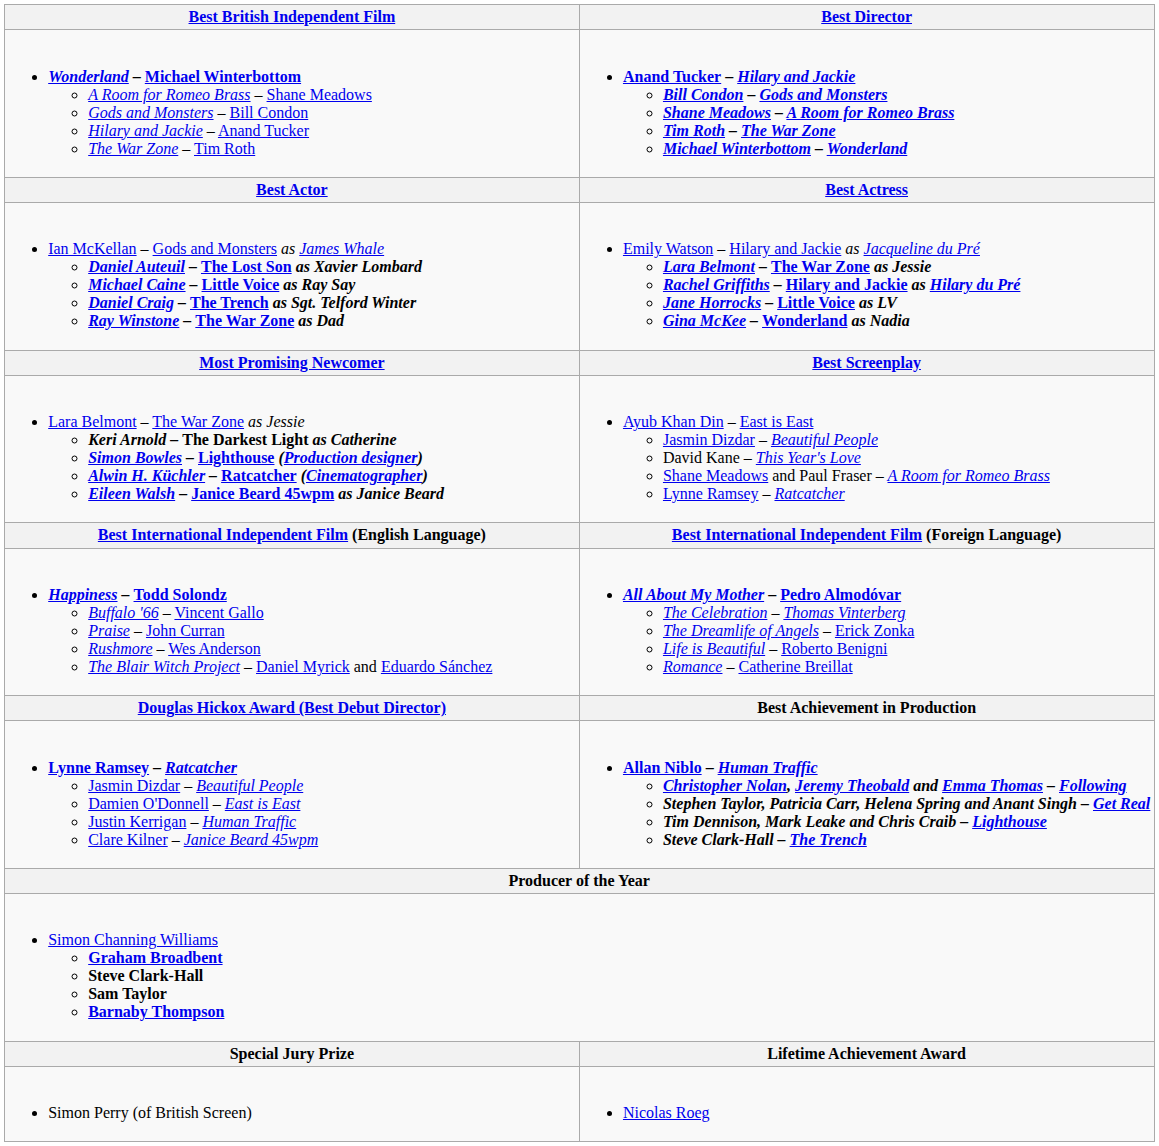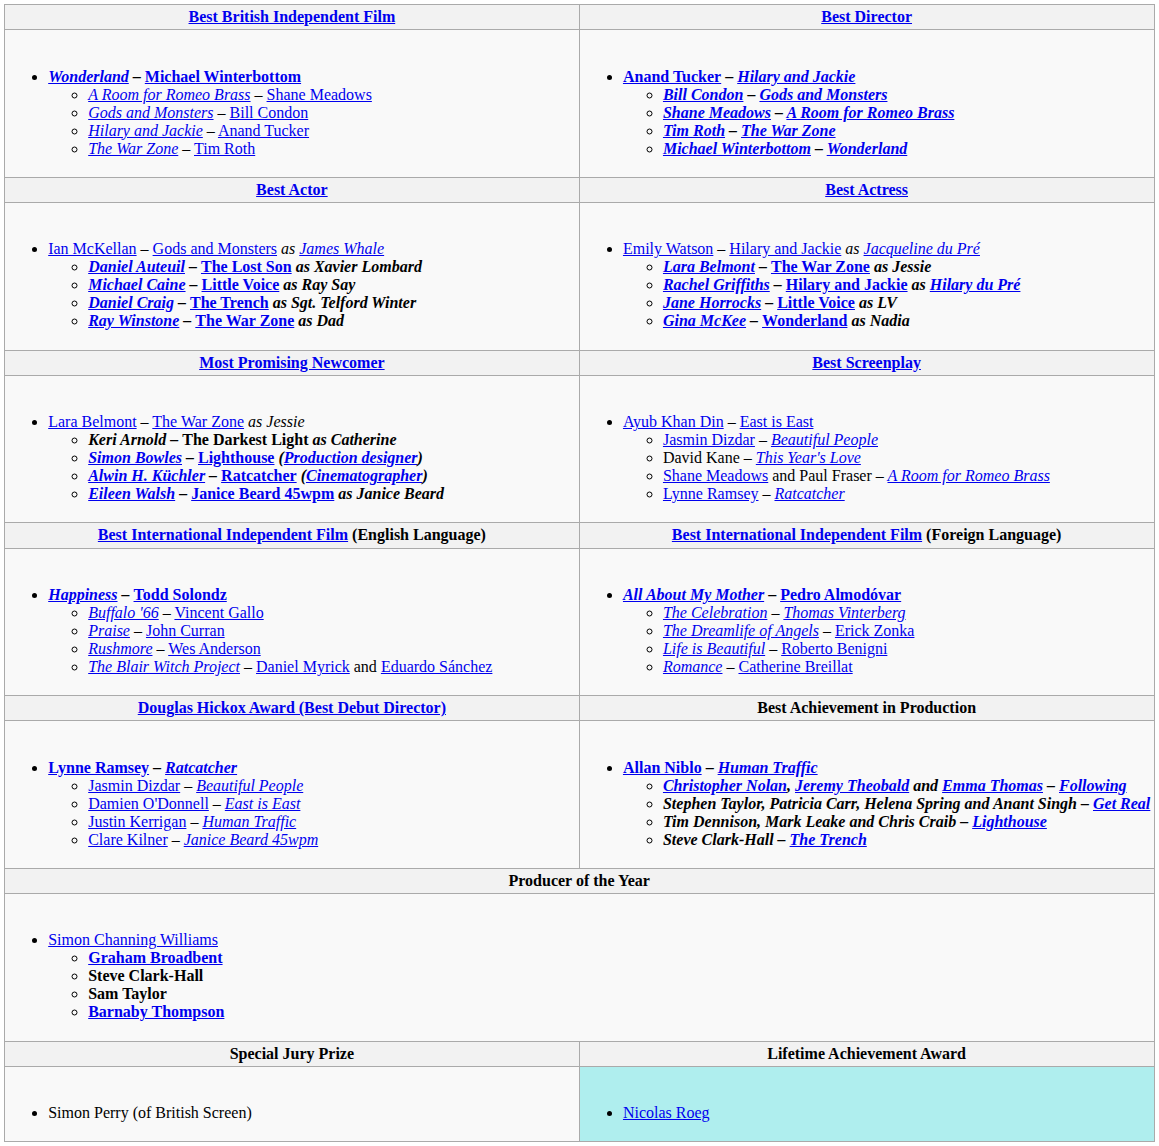(867, 1113) no background -> (867, 1113) paleturquoise background
